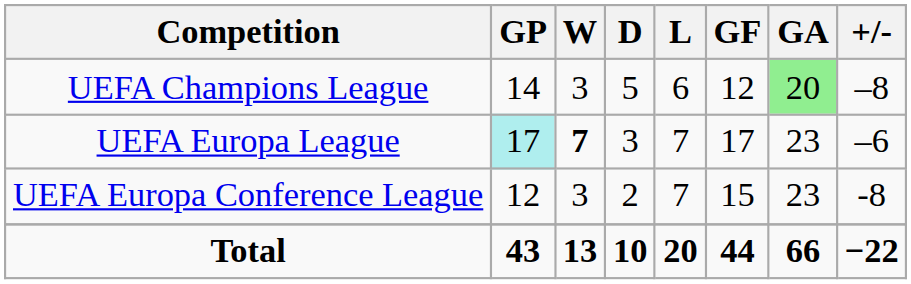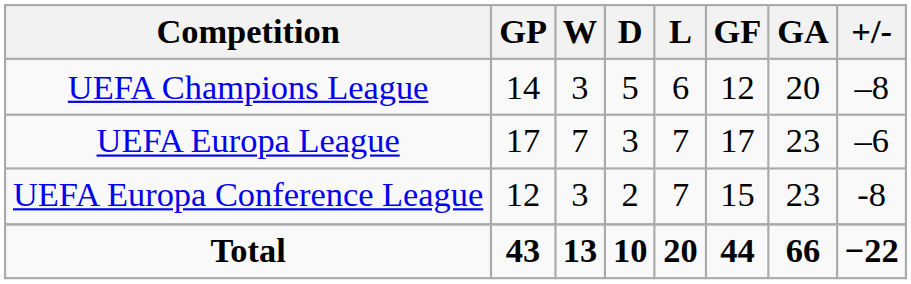(803, 86) lightgreen background -> (803, 86) no background
(523, 140) paleturquoise background -> (523, 140) no background
(580, 140) bold -> (580, 140) normal
